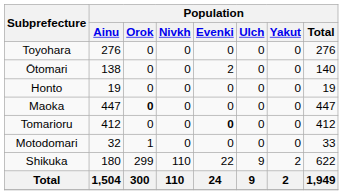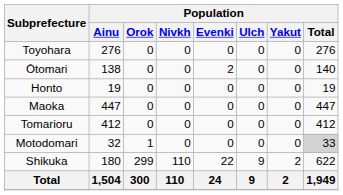(150, 106) bold -> (150, 106) normal
(230, 124) bold -> (230, 124) normal
(329, 143) no background -> (329, 143) lightgrey background
